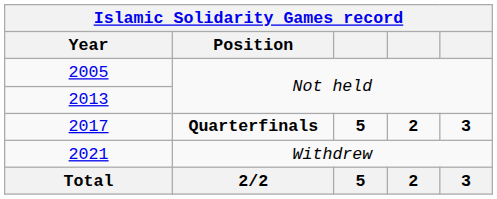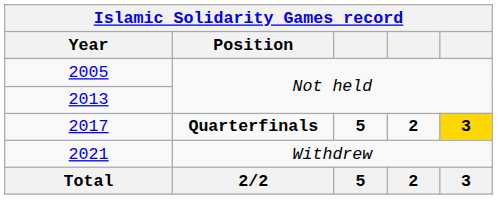(466, 127) no background -> (466, 127) gold background
